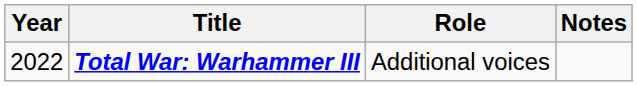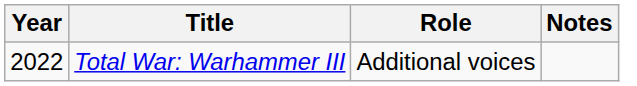(217, 61) bold -> (210, 61) normal
